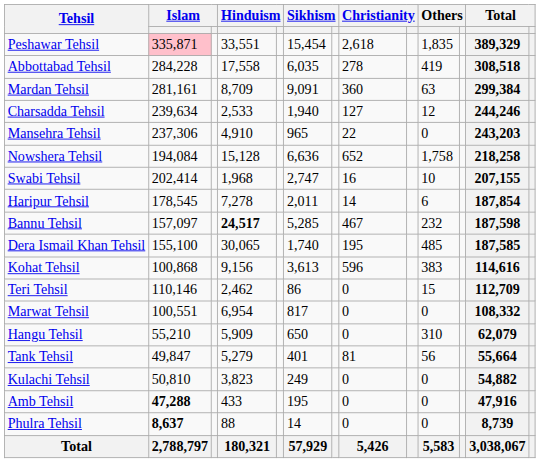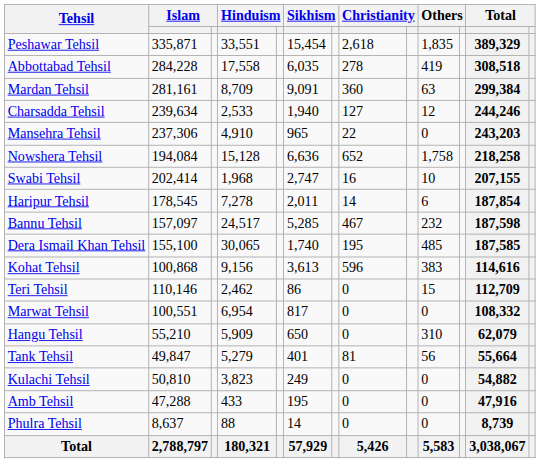(175, 44) pink background -> (175, 44) no background
(240, 223) bold -> (240, 223) normal
(171, 401) bold -> (171, 401) normal
(168, 424) bold -> (168, 424) normal
